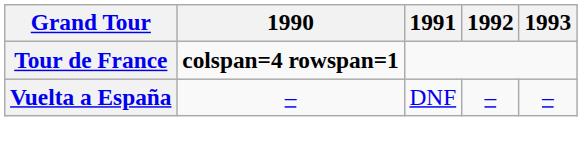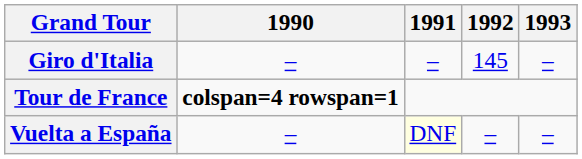+ row: (91, 60)
(433, 97) no background -> (433, 134) lightyellow background
